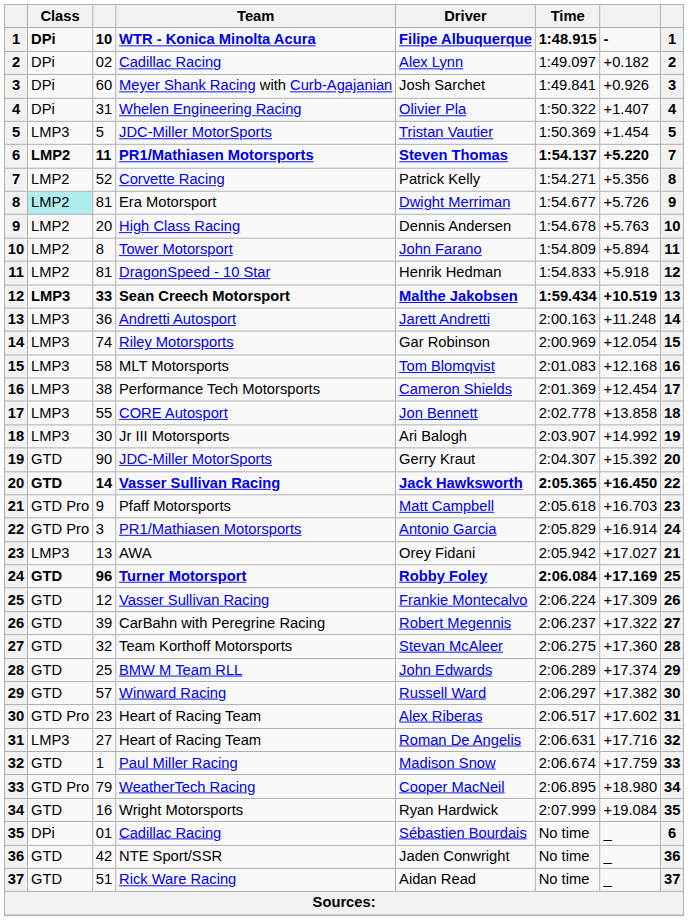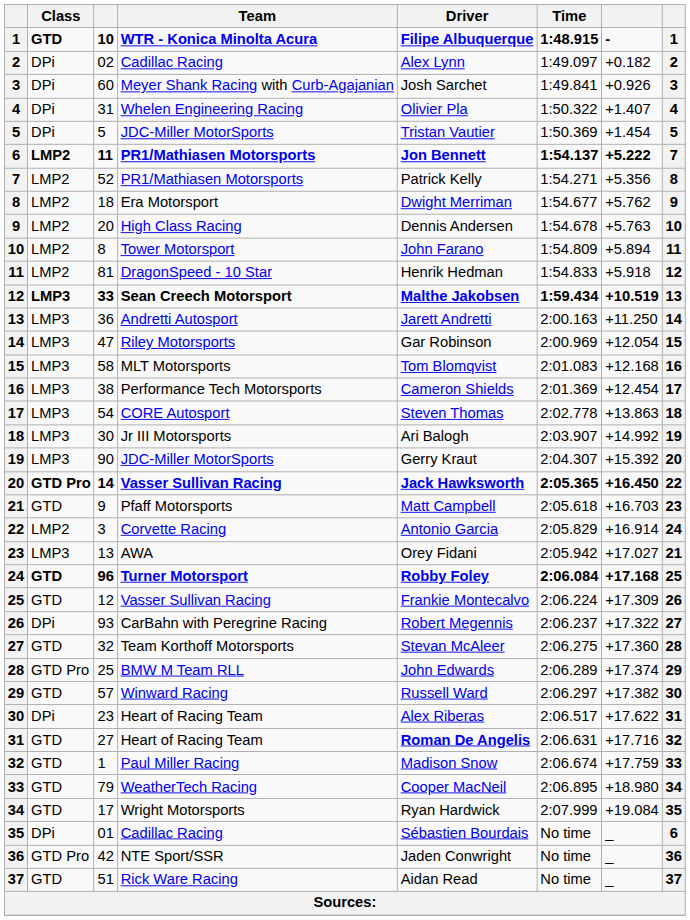(43, 39) DPi -> (47, 39) GTD
(50, 132) LMP3 -> (43, 132) DPi
(453, 156) Steven Thomas -> (443, 156) Jon Bennett
(626, 156) +5.220 -> (628, 156) +5.222
(172, 179) Corvette Racing -> (212, 179) PR1/Mathiasen Motorsports
(50, 202) paleturquoise background -> (50, 202) no background
(104, 202) 81 -> (106, 202) 18
(626, 202) +5.726 -> (628, 202) +5.762
(630, 319) +11.248 -> (631, 319) +11.250
(104, 343) 74 -> (106, 343) 47
(104, 413) 55 -> (106, 413) 54
(438, 413) Jon Bennett -> (452, 413) Steven Thomas
(630, 413) +13.858 -> (632, 413) +13.863
(47, 459) GTD -> (50, 459) LMP3
(47, 483) GTD -> (61, 483) GTD Pro
(60, 506) GTD Pro -> (47, 506) GTD
(60, 529) GTD Pro -> (50, 529) LMP2
(210, 529) PR1/Mathiasen Motorsports -> (173, 529) Corvette Racing
(630, 576) +17.169 -> (632, 576) +17.168
(47, 623) GTD -> (43, 623) DPi
(104, 623) 39 -> (106, 623) 93
(47, 669) GTD -> (60, 669) GTD Pro
(60, 716) GTD Pro -> (43, 716) DPi
(630, 716) +17.602 -> (632, 716) +17.622
(50, 739) LMP3 -> (47, 739) GTD
(460, 739) normal -> (465, 739) bold
(60, 786) GTD Pro -> (47, 786) GTD
(104, 809) 16 -> (106, 809) 17
(47, 856) GTD -> (60, 856) GTD Pro
